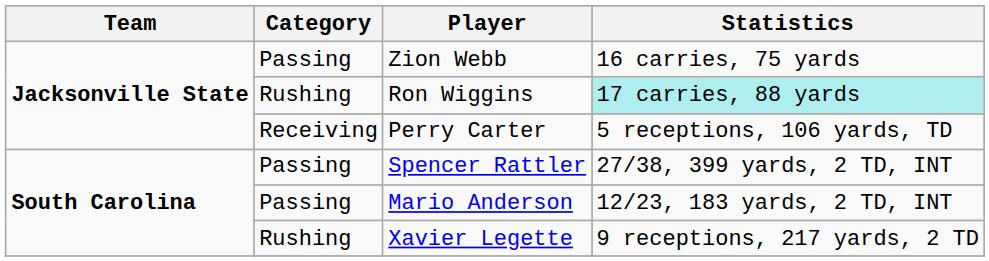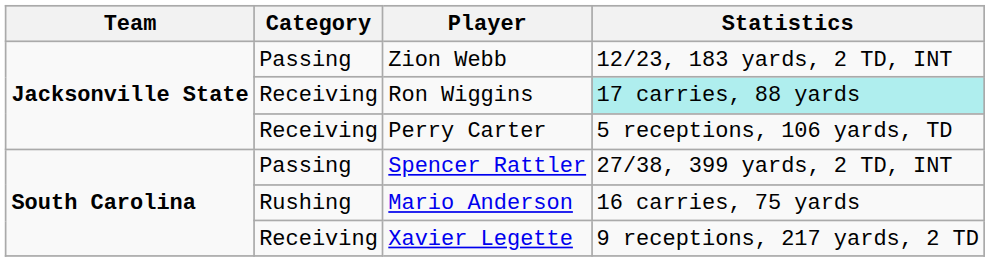(728, 60) 16 carries, 75 yards -> (775, 60) 12/23, 183 yards, 2 TD, INT
(305, 95) Rushing -> (319, 95) Receiving
(305, 203) Passing -> (305, 203) Rushing
(775, 203) 12/23, 183 yards, 2 TD, INT -> (728, 203) 16 carries, 75 yards
(305, 239) Rushing -> (319, 239) Receiving
